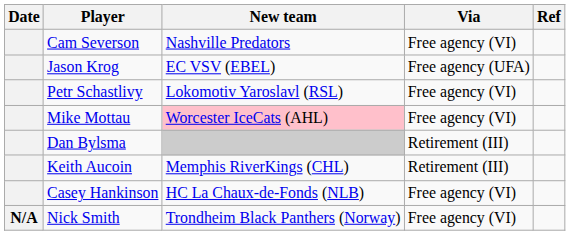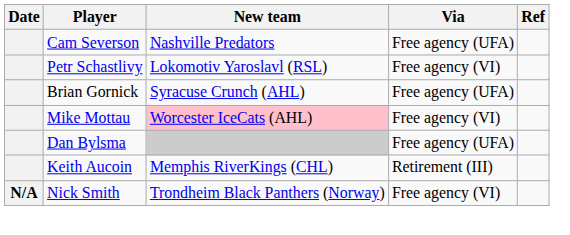(462, 42) Free agency (VI) -> (453, 42) Free agency (UFA)
- row: (83, 67)
+ row: (93, 92)
(458, 142) Retirement (III) -> (453, 142) Free agency (UFA)
- row: (103, 192)
